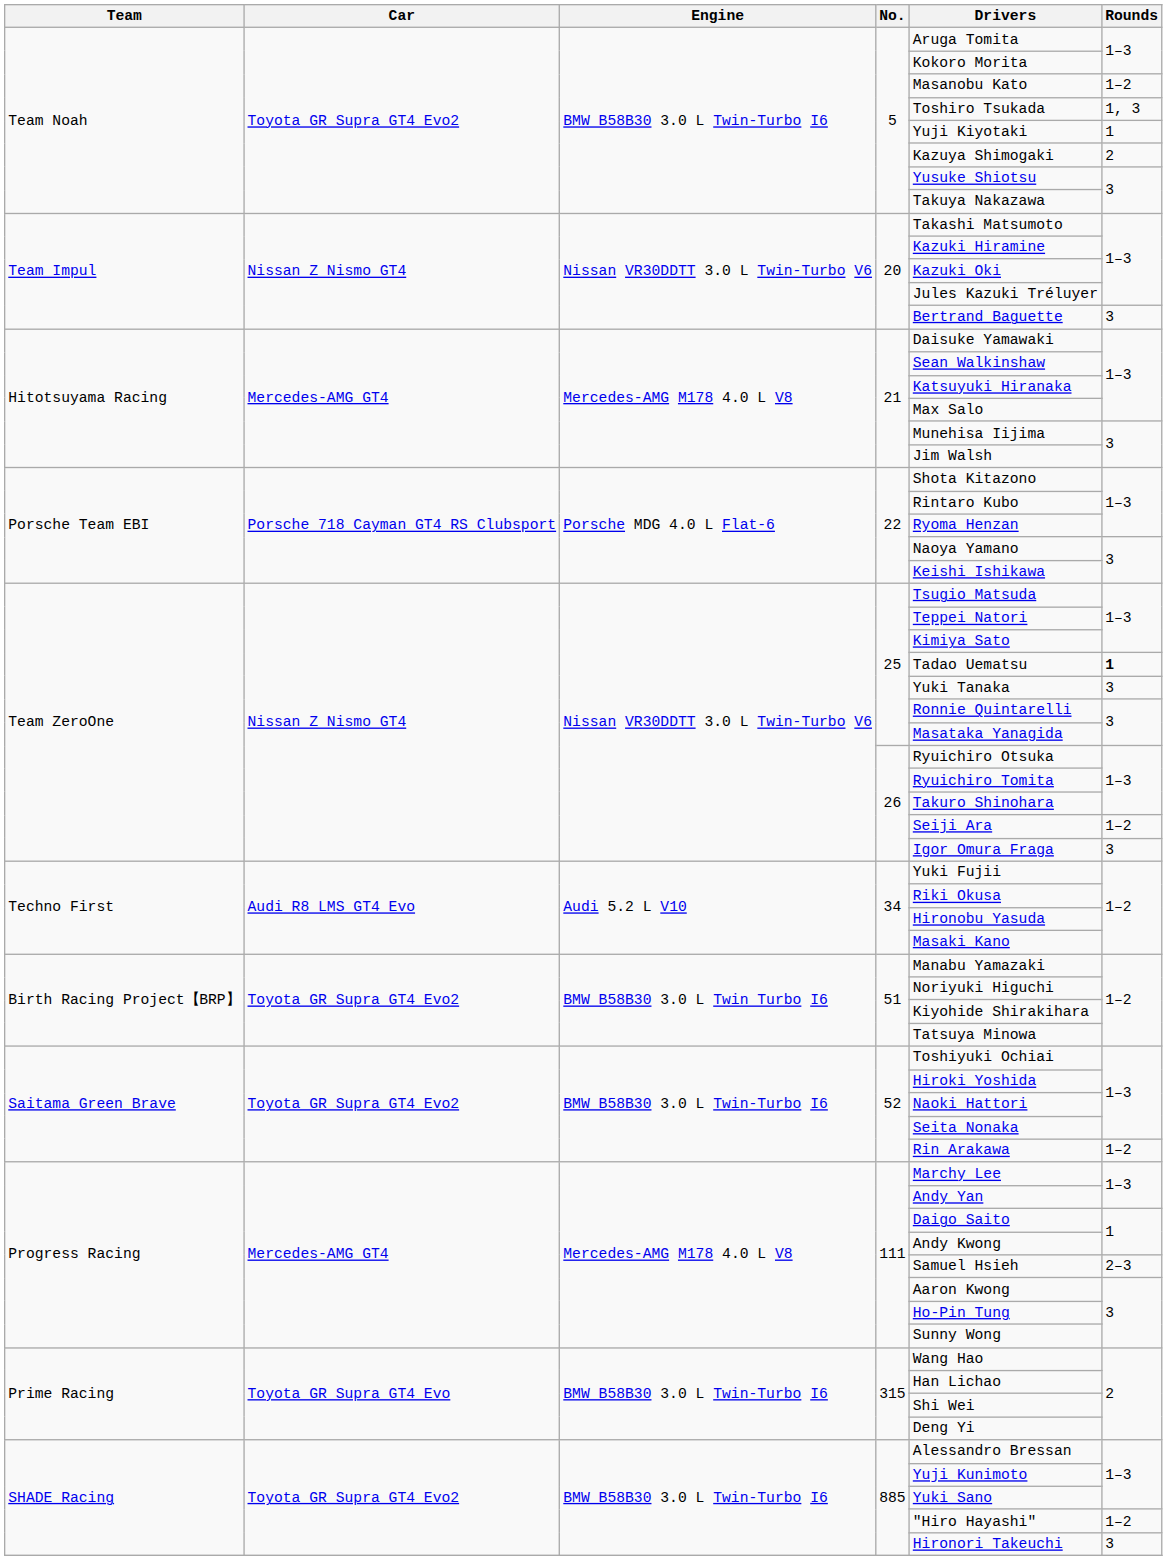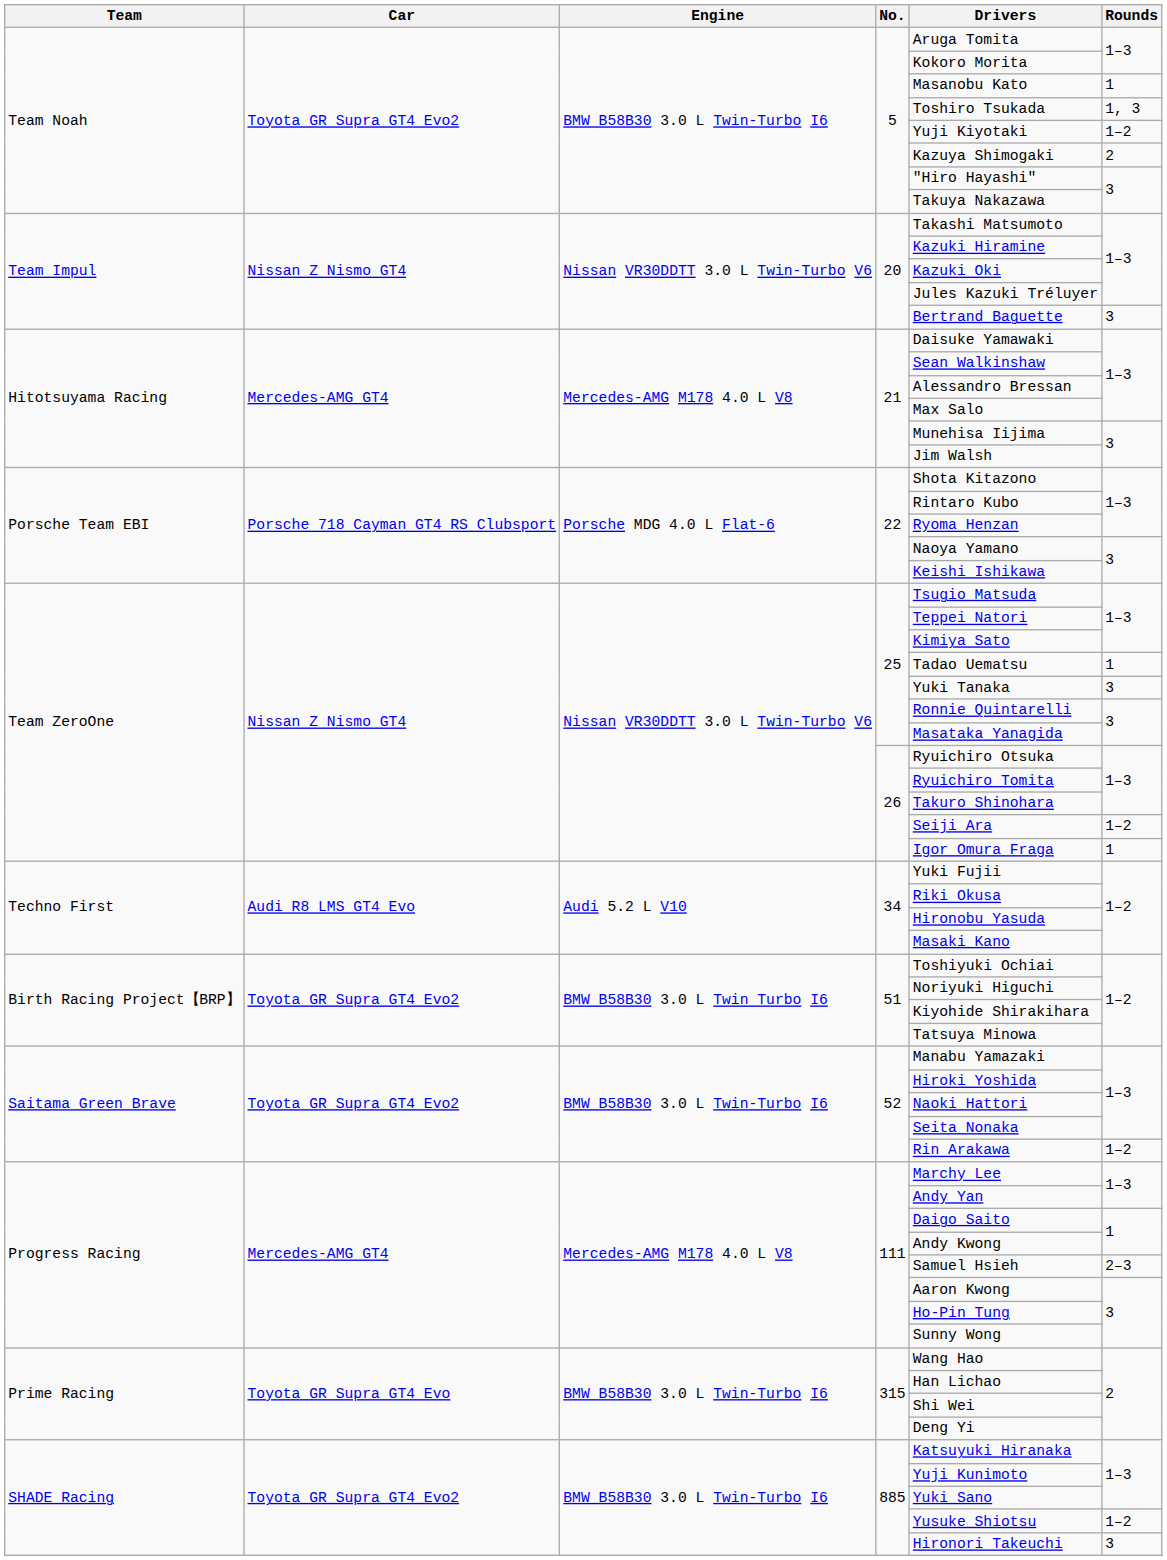(1118, 86) 1–2 -> (1110, 86) 1
(1110, 132) 1 -> (1118, 132) 1–2
(975, 178) Yusuke Shiotsu -> (975, 178) "Hiro Hayashi"
(992, 387) Katsuyuki Hiranaka -> (992, 387) Alessandro Bressan
(1110, 664) bold -> (1110, 664) normal
(1110, 850) 3 -> (1110, 850) 1
(979, 965) Manabu Yamazaki -> (983, 965) Toshiyuki Ochiai
(983, 1058) Toshiyuki Ochiai -> (979, 1058) Manabu Yamazaki
(992, 1452) Alessandro Bressan -> (992, 1452) Katsuyuki Hiranaka
(975, 1521) "Hiro Hayashi" -> (975, 1521) Yusuke Shiotsu
